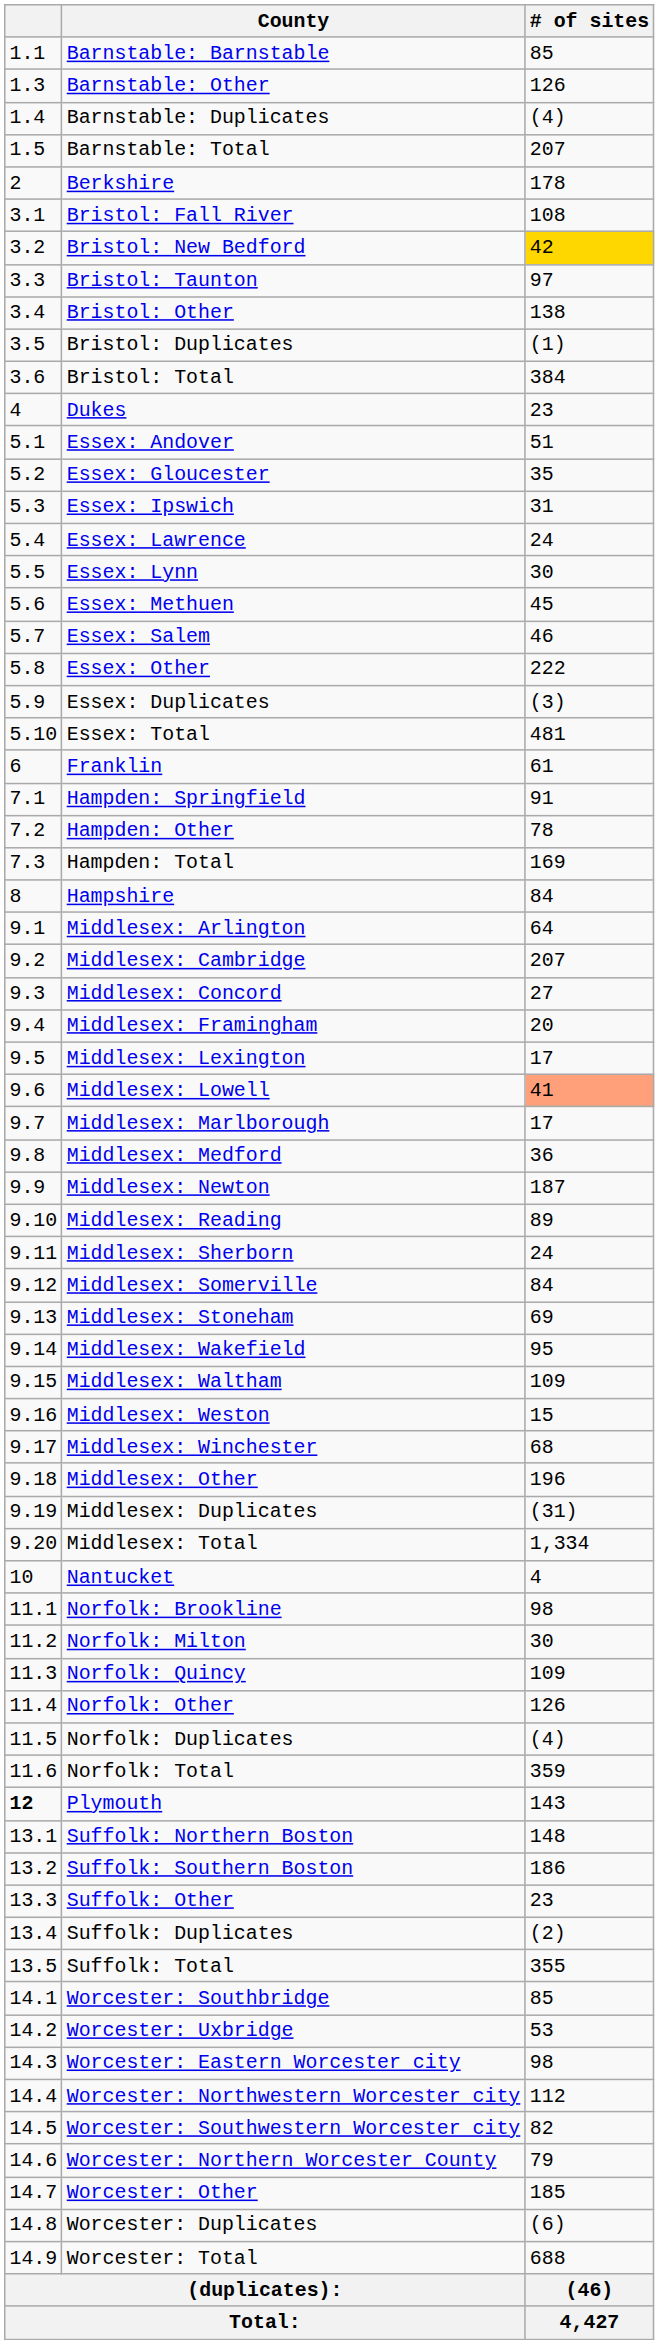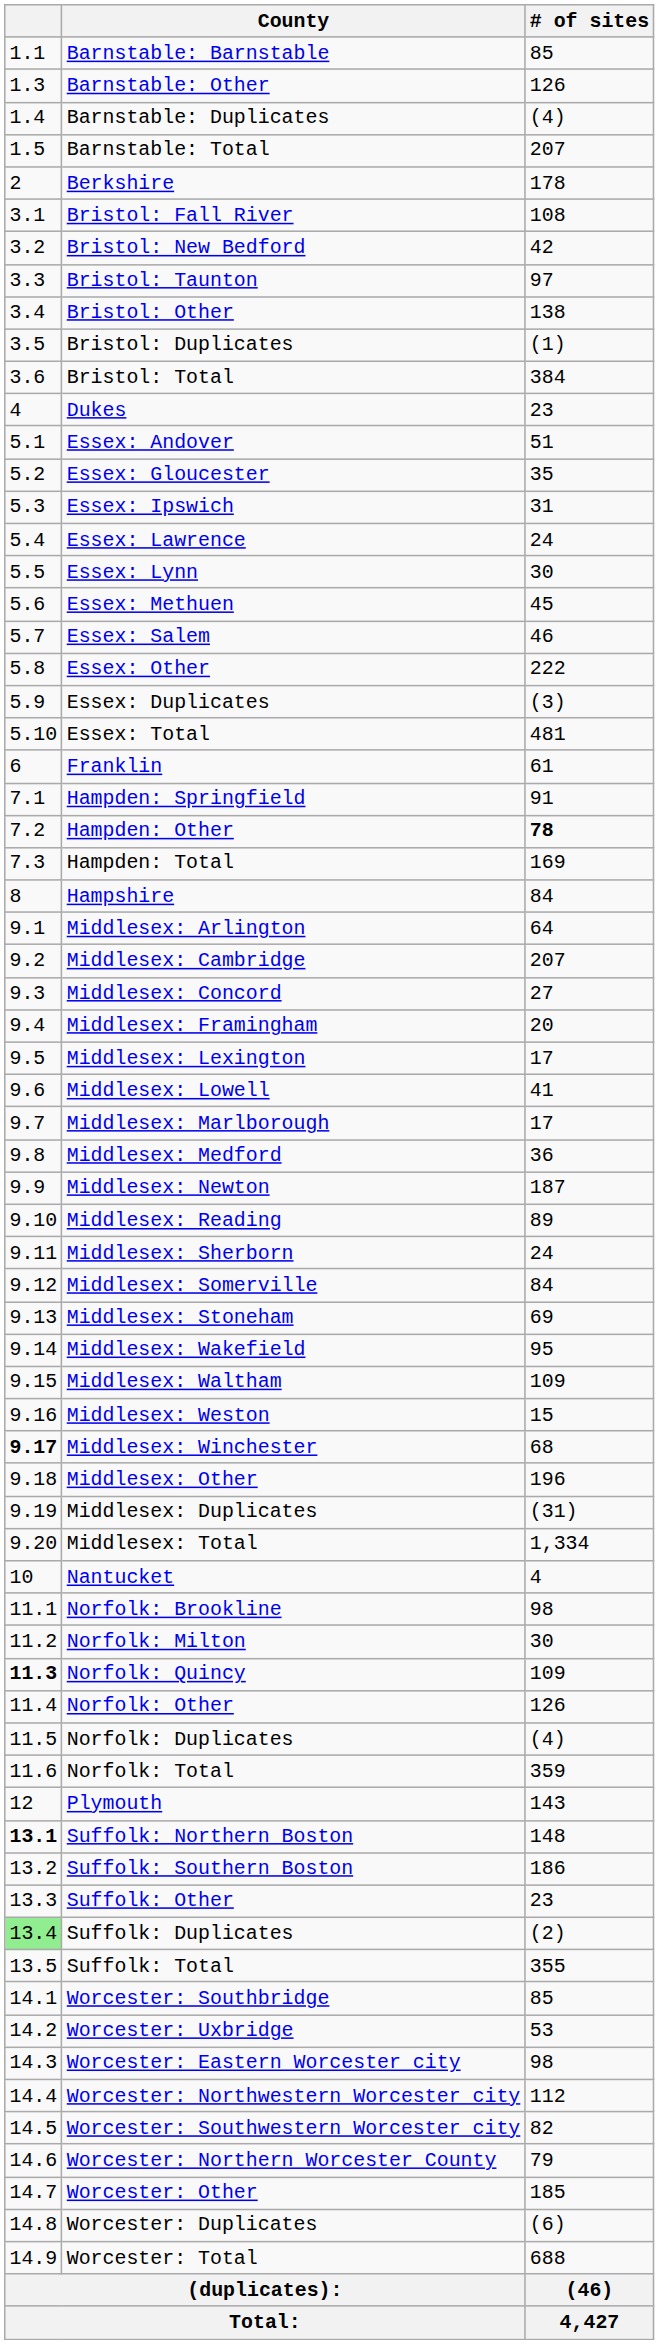(542, 248) gold background -> (542, 248) no background
(542, 831) normal -> (542, 831) bold
(542, 1091) lightsalmon background -> (542, 1091) no background
(33, 1447) normal -> (33, 1447) bold
(33, 1674) normal -> (33, 1674) bold
(21, 1804) bold -> (21, 1804) normal
(33, 1836) normal -> (33, 1836) bold
(33, 1934) no background -> (33, 1934) lightgreen background
